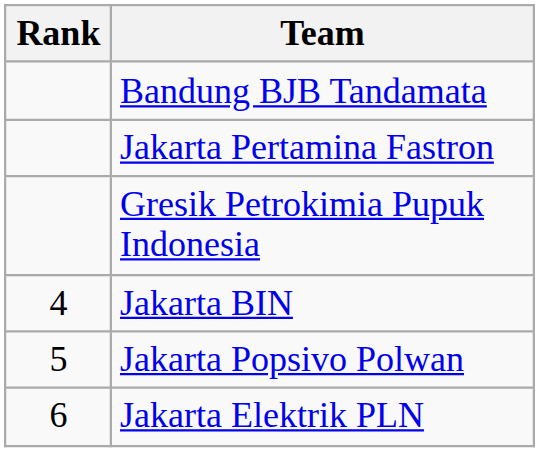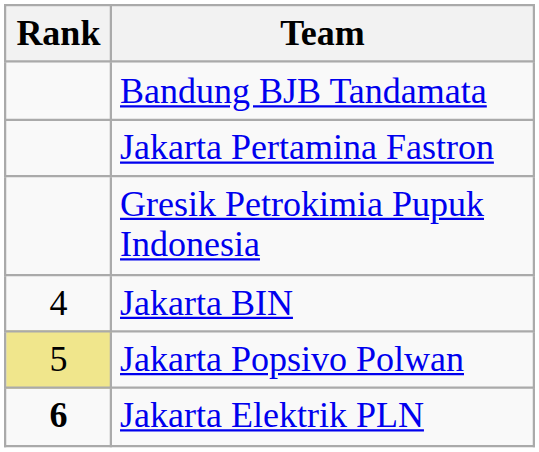(58, 359) no background -> (58, 359) khaki background
(58, 416) normal -> (58, 416) bold
